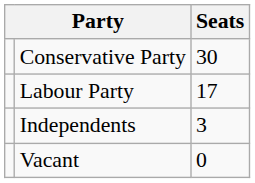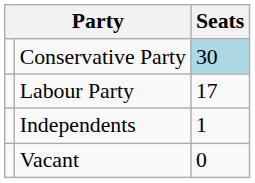(207, 56) no background -> (207, 56) lightblue background
(201, 125) 3 -> (201, 125) 1
